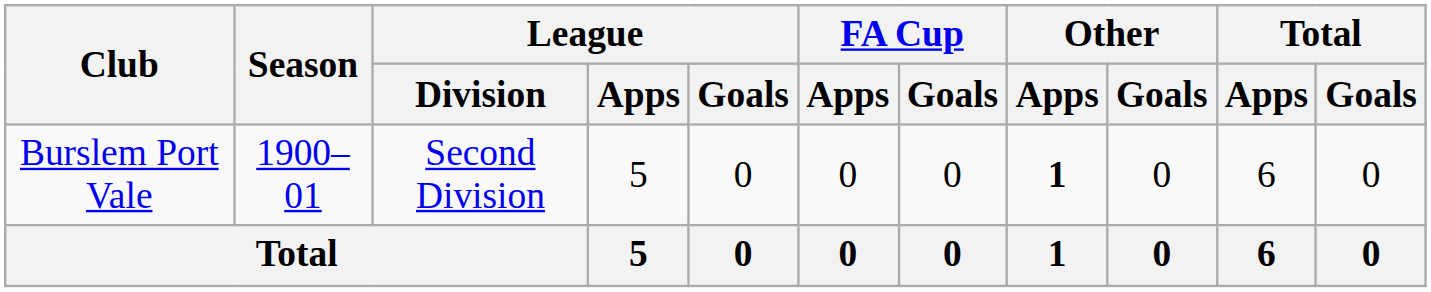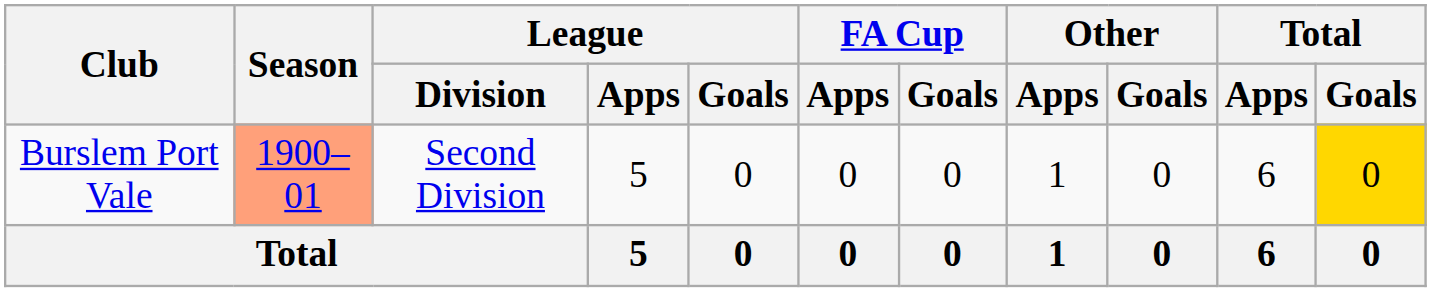(303, 174) no background -> (303, 174) lightsalmon background
(1057, 174) bold -> (1057, 174) normal
(1371, 174) no background -> (1371, 174) gold background
